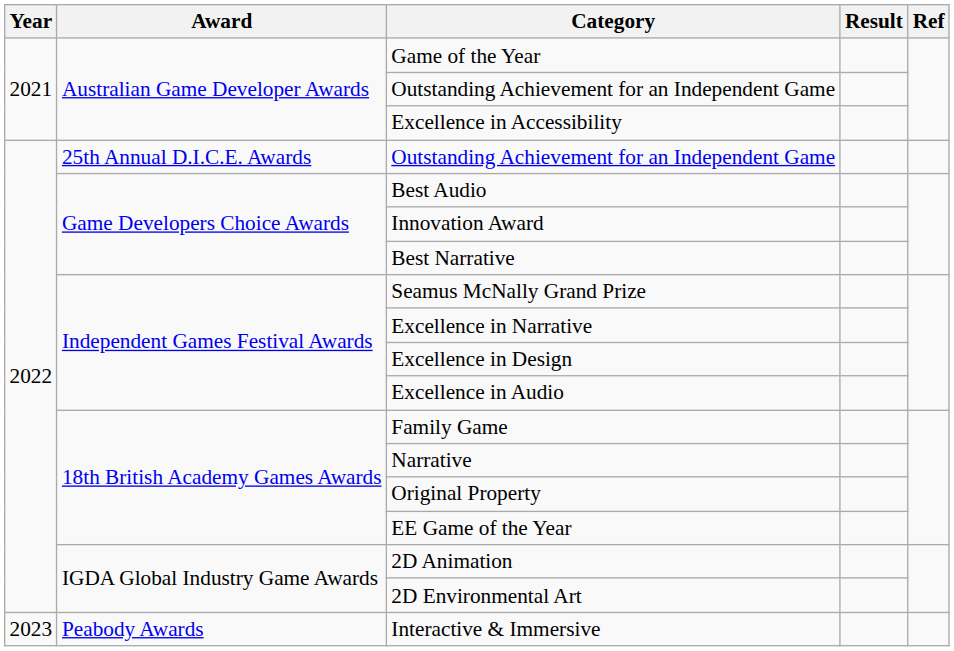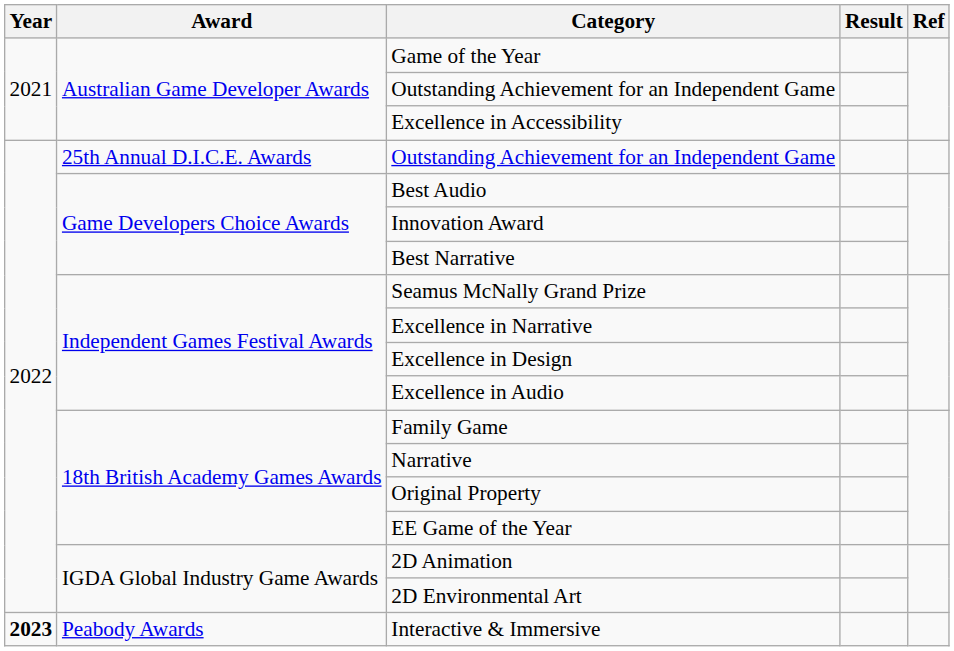(31, 628) normal -> (31, 628) bold
